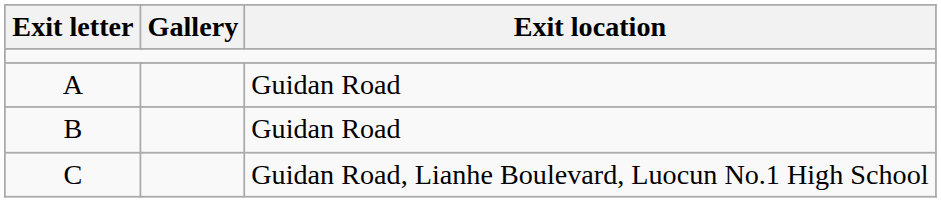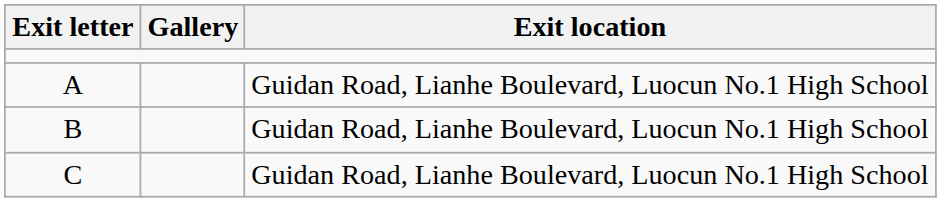(326, 84) Guidan Road -> (590, 84) Guidan Road, Lianhe Boulevard, Luocun No.1 High School
(326, 129) Guidan Road -> (590, 129) Guidan Road, Lianhe Boulevard, Luocun No.1 High School
